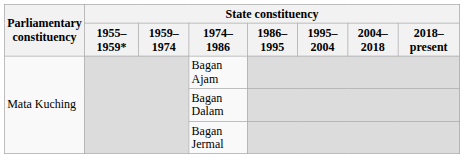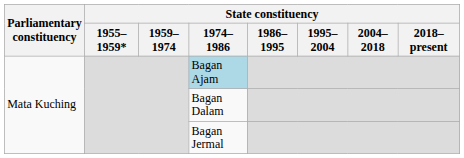(207, 72) no background -> (207, 72) lightblue background
